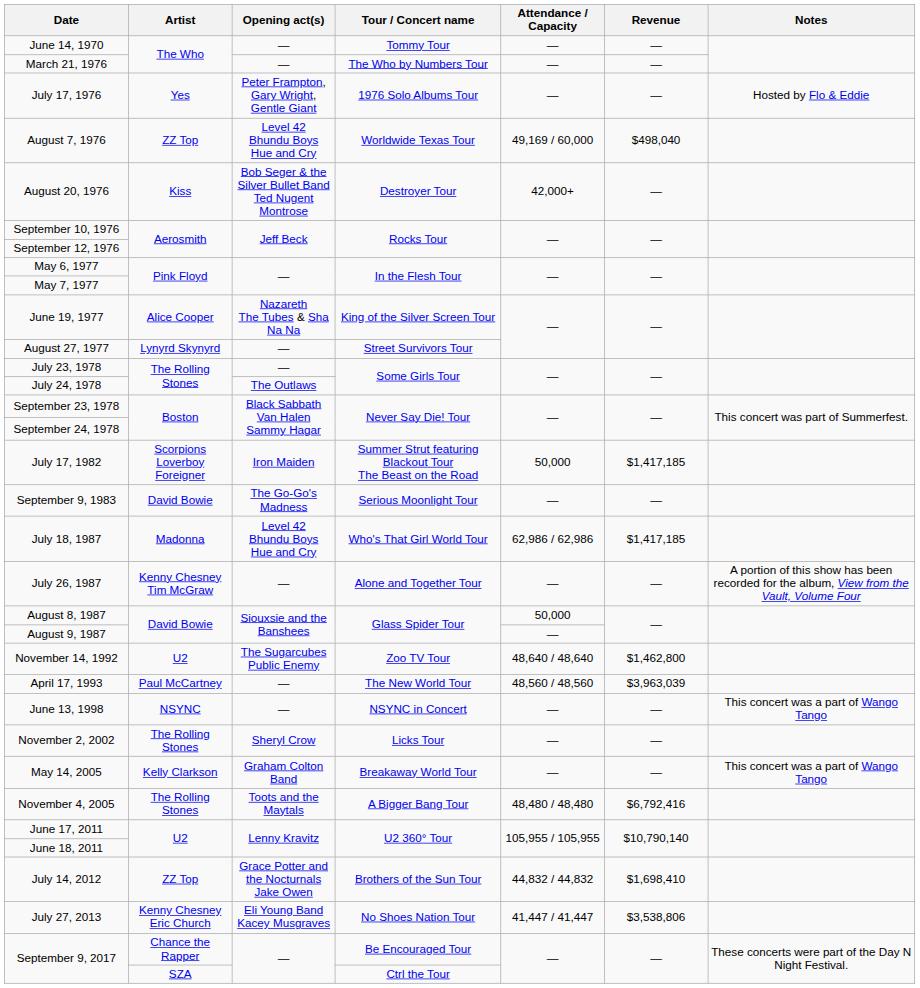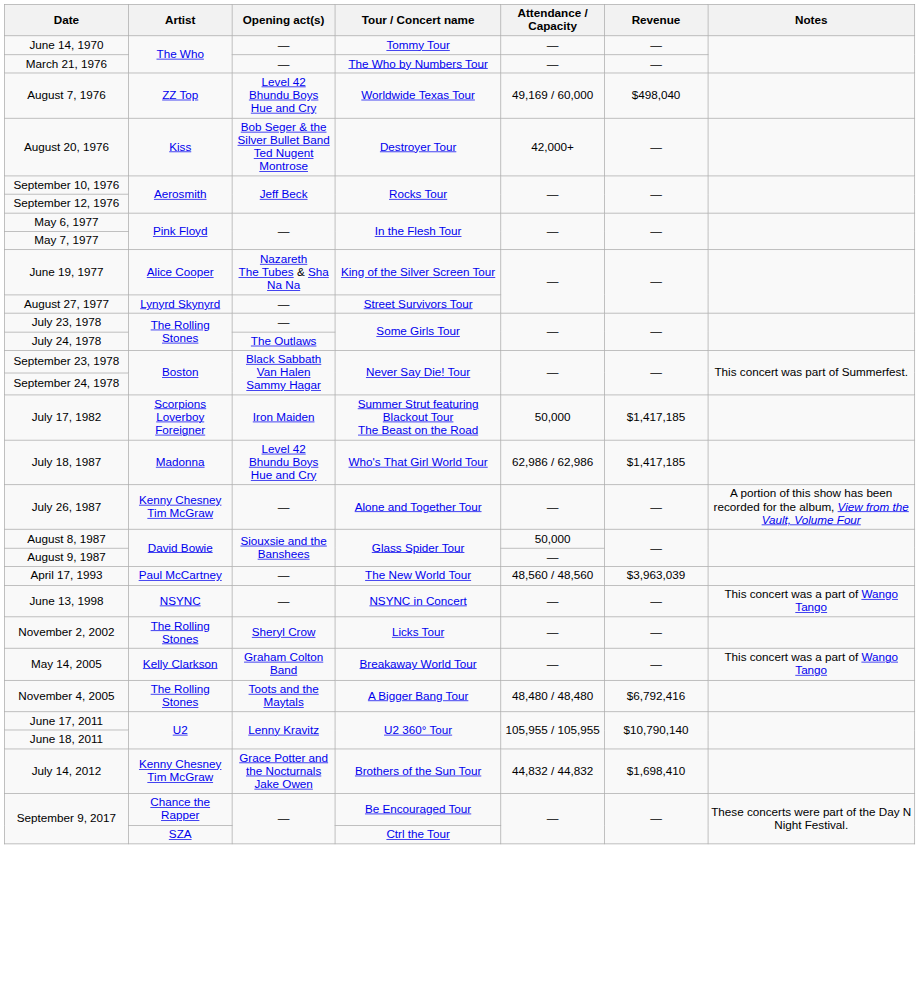- row: (66, 95)
- row: (66, 500)
- row: (66, 658)
(180, 879) ZZ Top -> (180, 771) Kenny Chesney Tim McGraw
- row: (66, 917)
